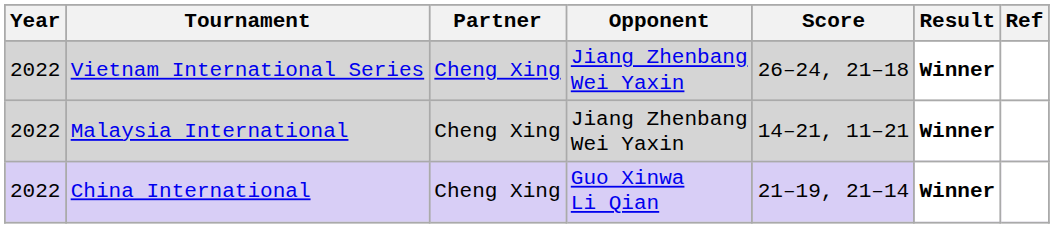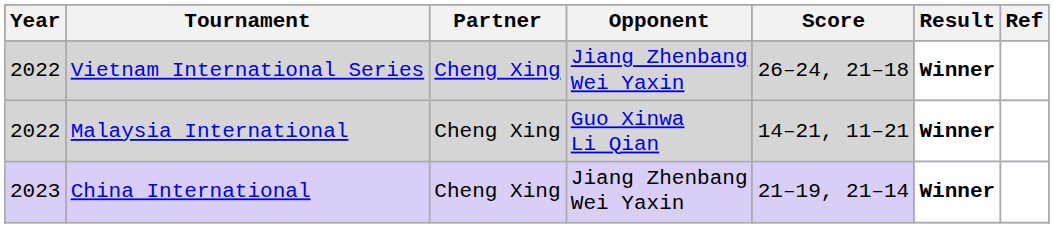(659, 131) Jiang Zhenbang Wei Yaxin -> (628, 131) Guo Xinwa Li Qian
(35, 191) 2022 -> (35, 191) 2023
(628, 191) Guo Xinwa Li Qian -> (659, 191) Jiang Zhenbang Wei Yaxin
